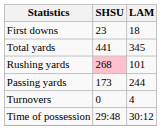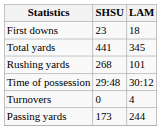(104, 64) pink background -> (104, 64) no background
rows swapped: (37, 82) <-> (49, 116)
